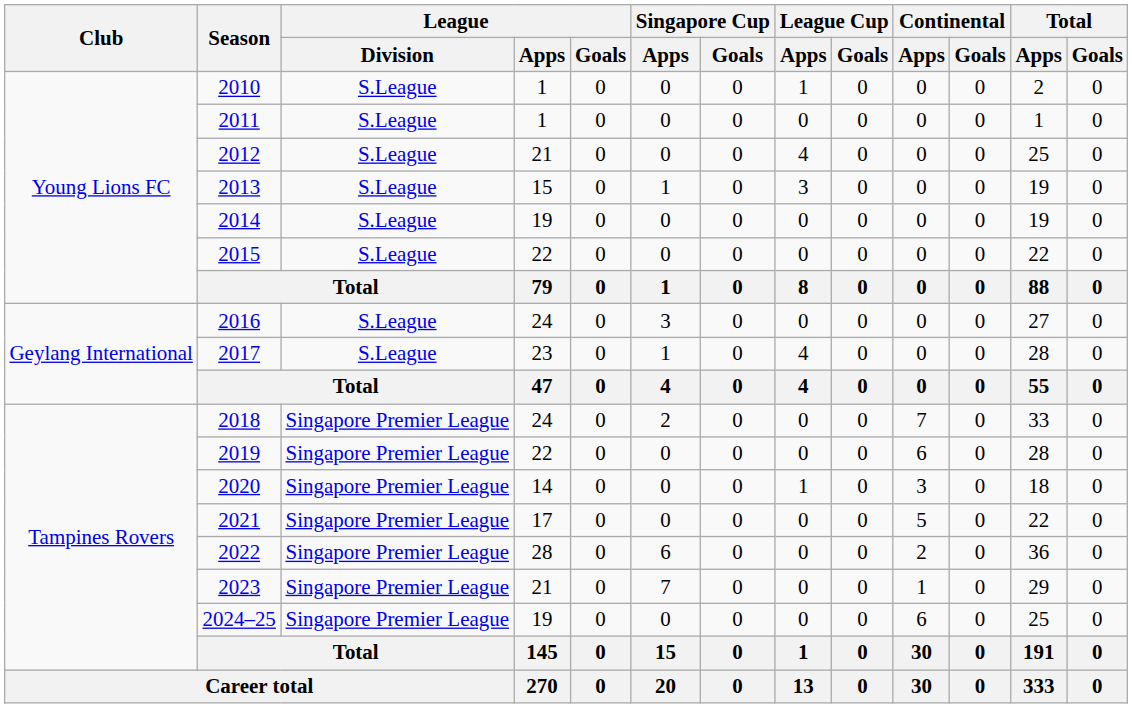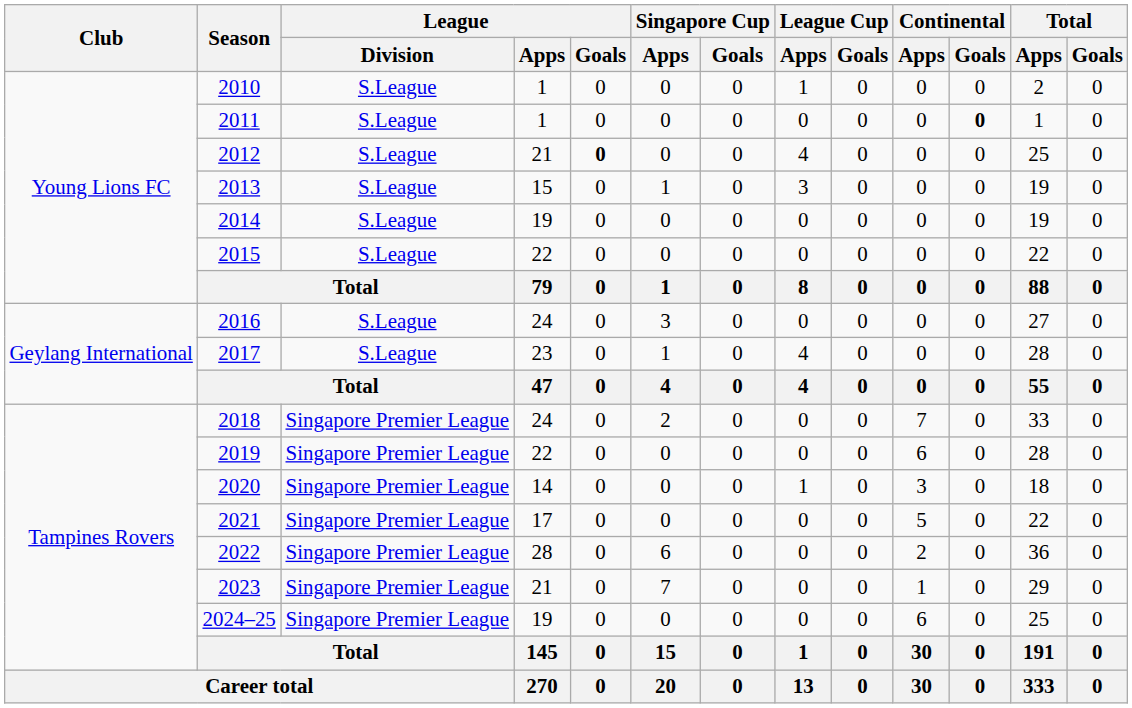(980, 120) normal -> (980, 120) bold
(601, 154) normal -> (601, 154) bold
